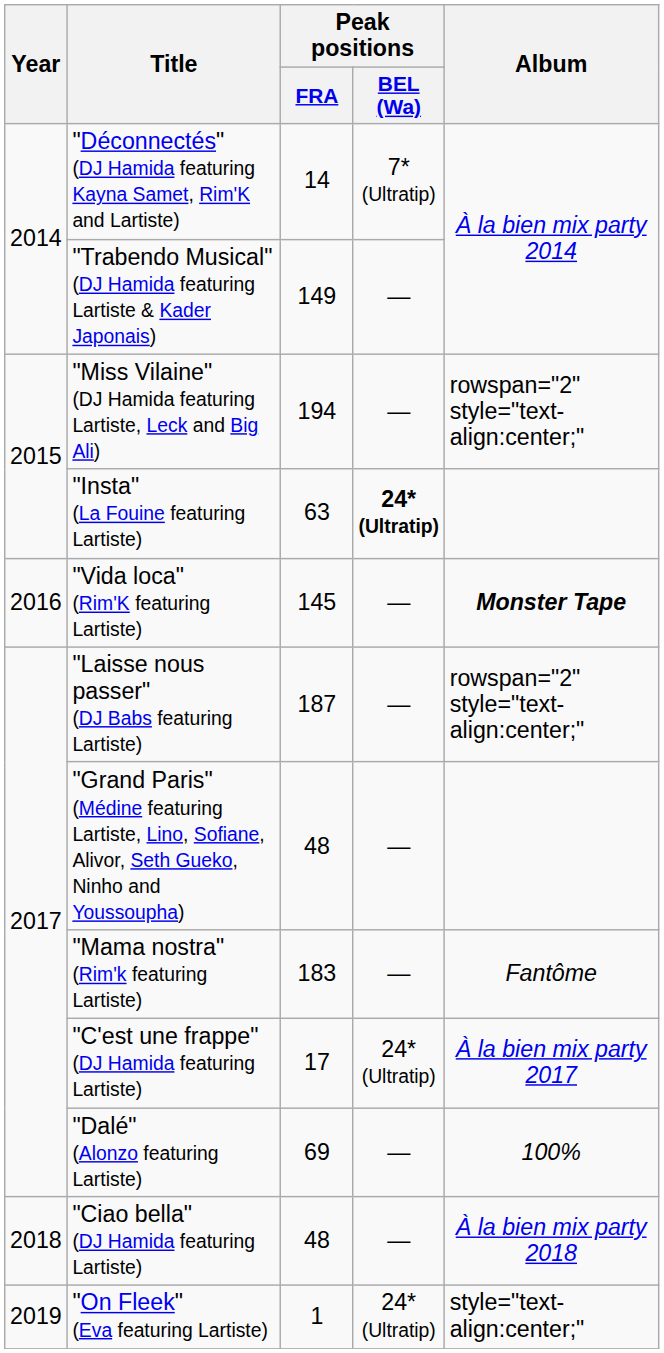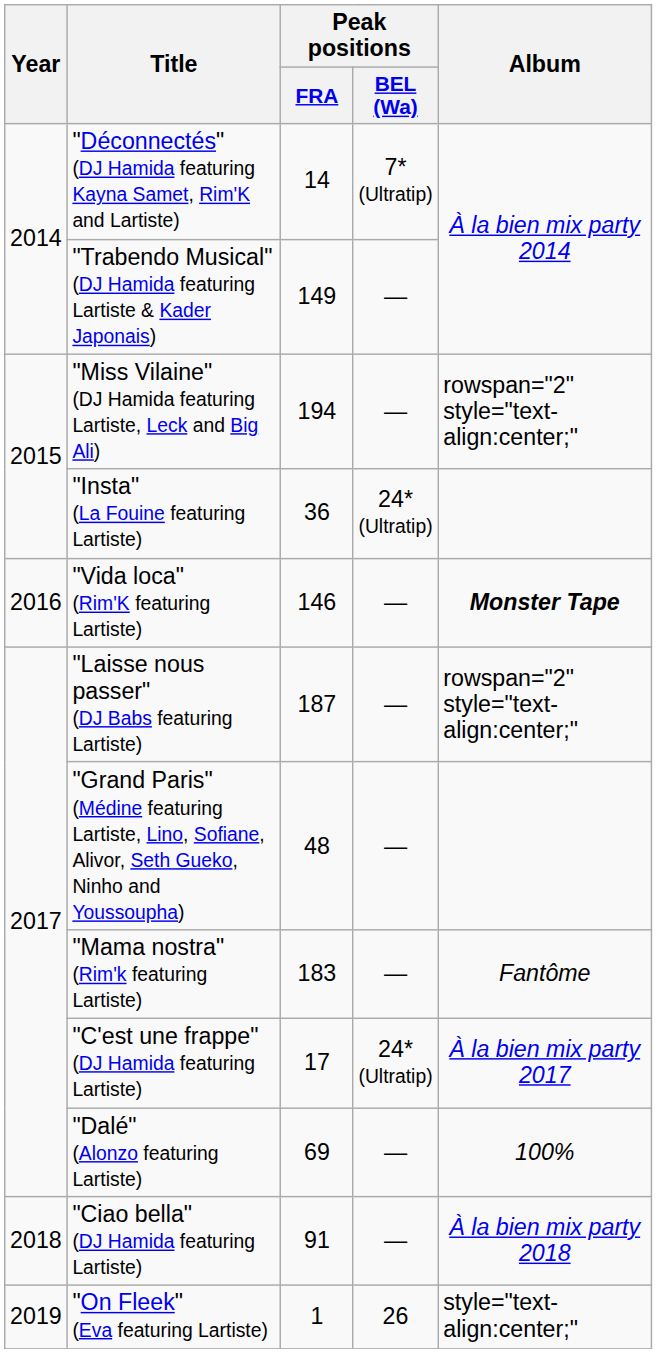(317, 513) 63 -> (317, 513) 36
(399, 513) bold -> (396, 513) normal
(317, 602) 145 -> (317, 602) 146
(317, 1240) 48 -> (317, 1240) 91
(399, 1316) 24* (Ultratip) -> (396, 1316) 26
